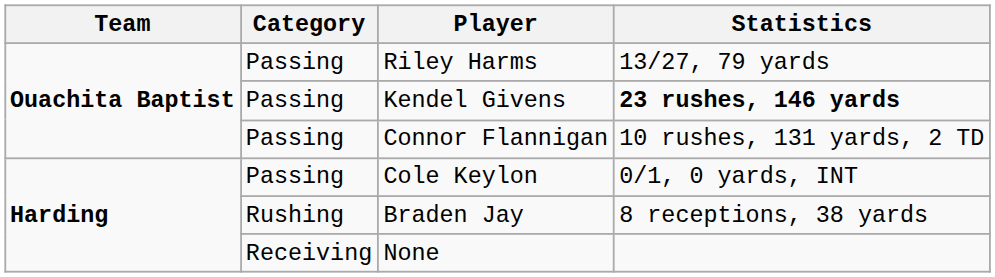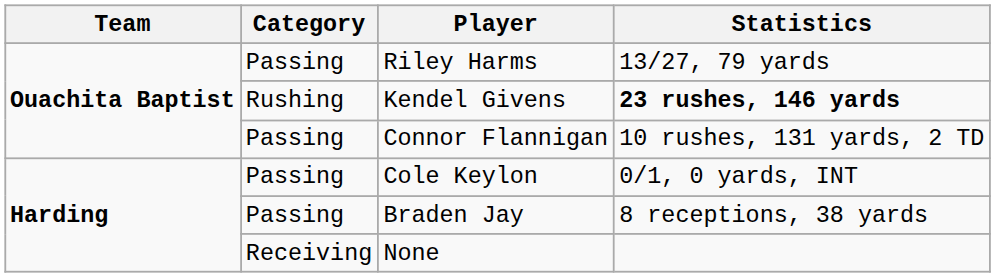(295, 101) Passing -> (295, 101) Rushing
(295, 215) Rushing -> (295, 215) Passing
